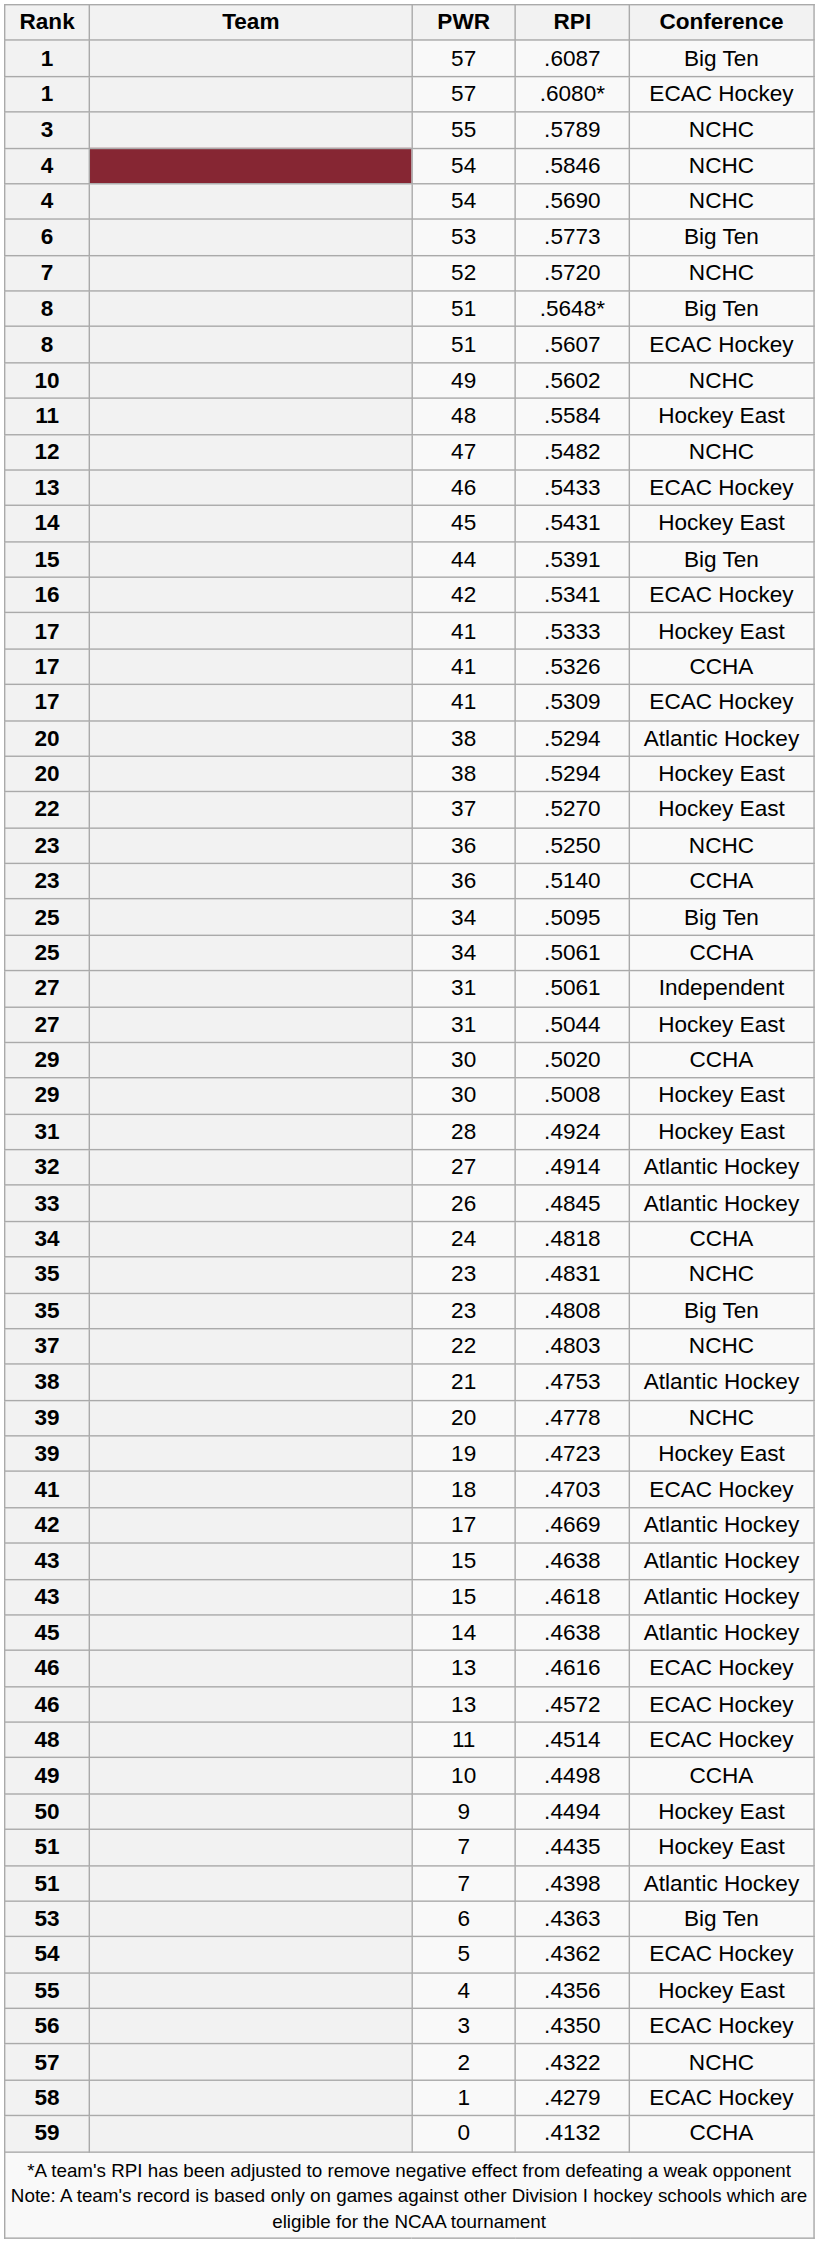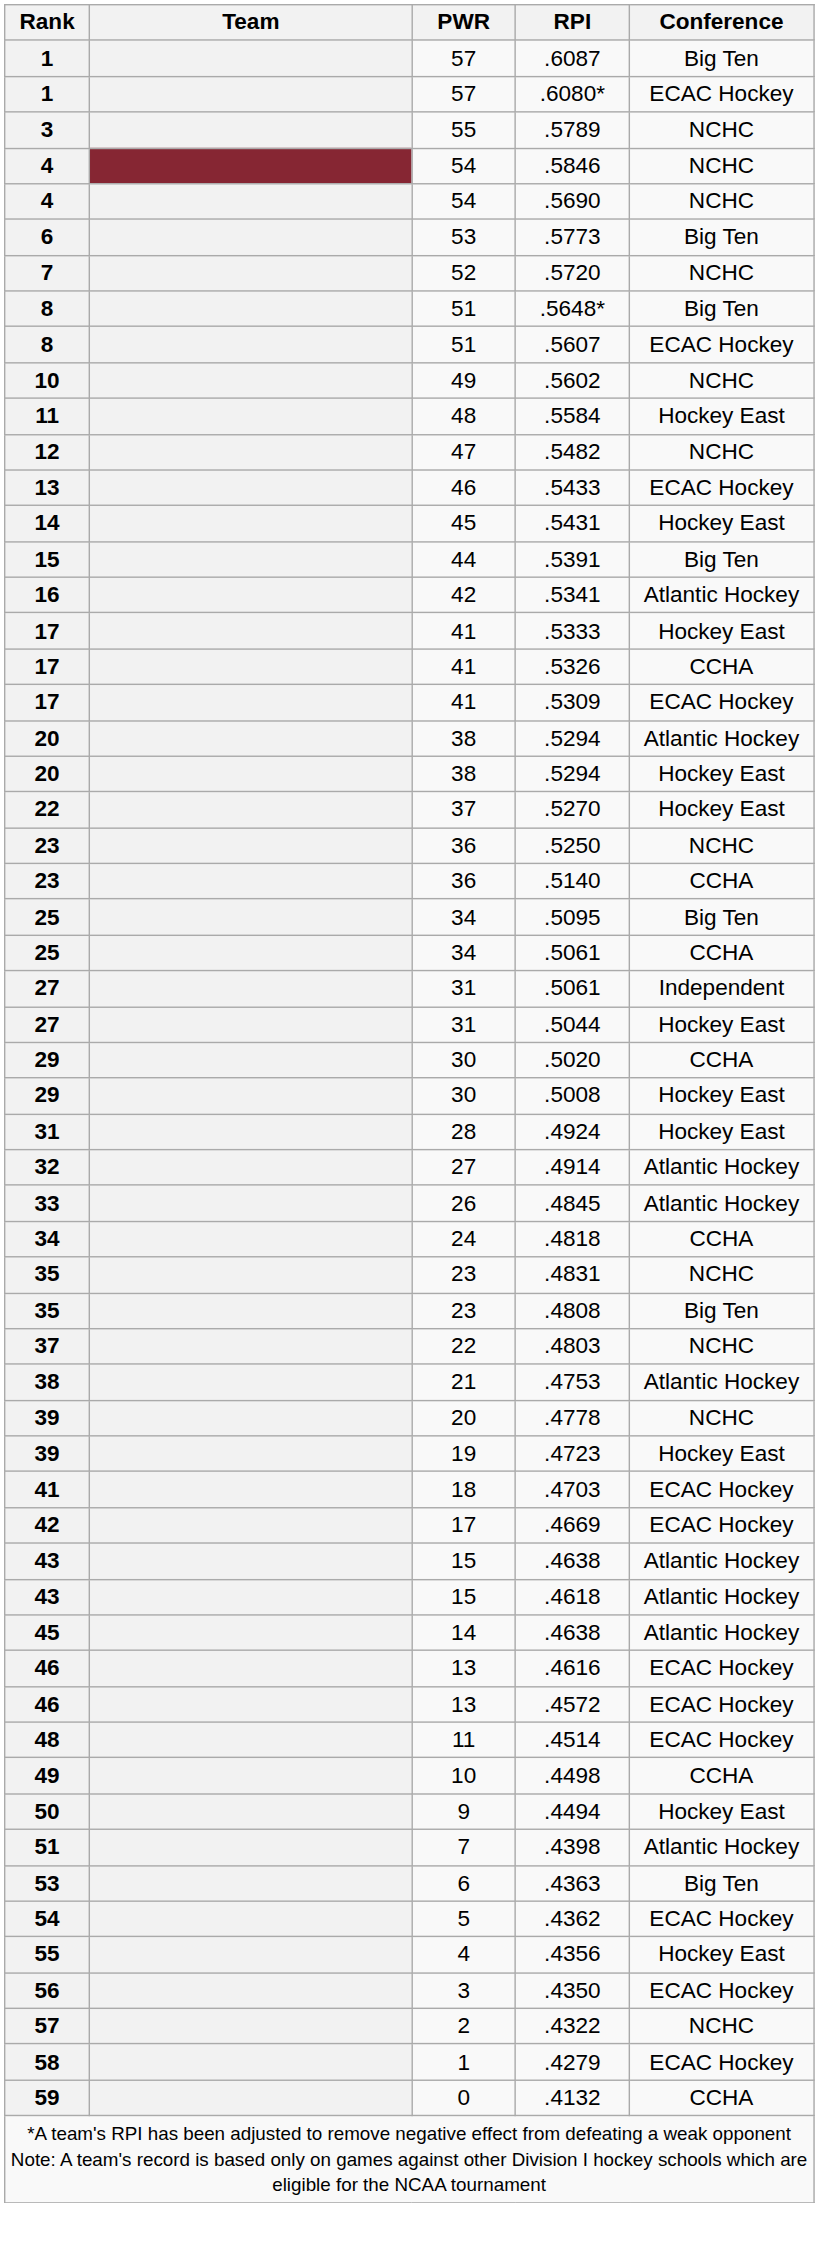(721, 594) ECAC Hockey -> (721, 594) Atlantic Hockey
(721, 1525) Atlantic Hockey -> (721, 1525) ECAC Hockey
- row: (47, 1847)
